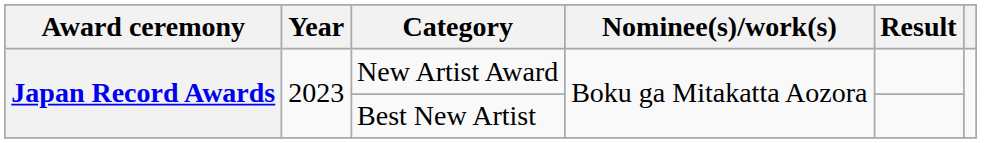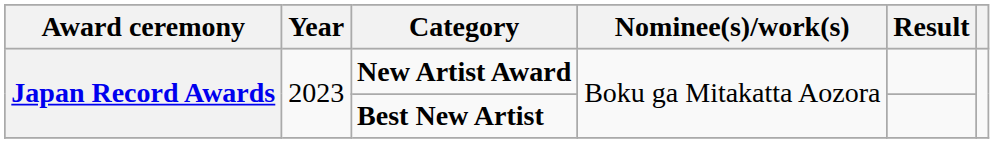(458, 71) normal -> (464, 71) bold
(447, 115) normal -> (450, 115) bold
